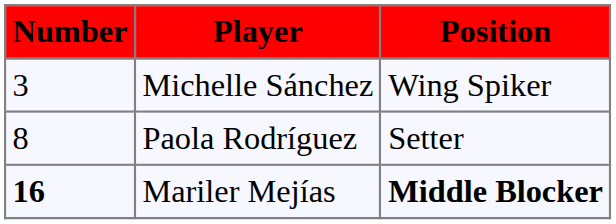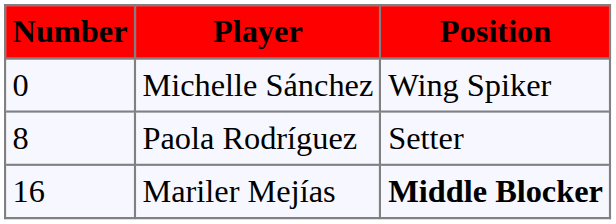(21, 84) 3 -> (21, 84) 0
(29, 190) bold -> (29, 190) normal
